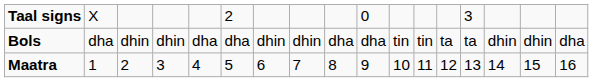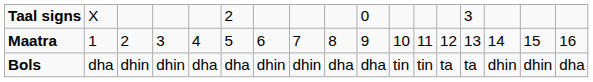rows swapped: (32, 64) <-> (24, 40)
